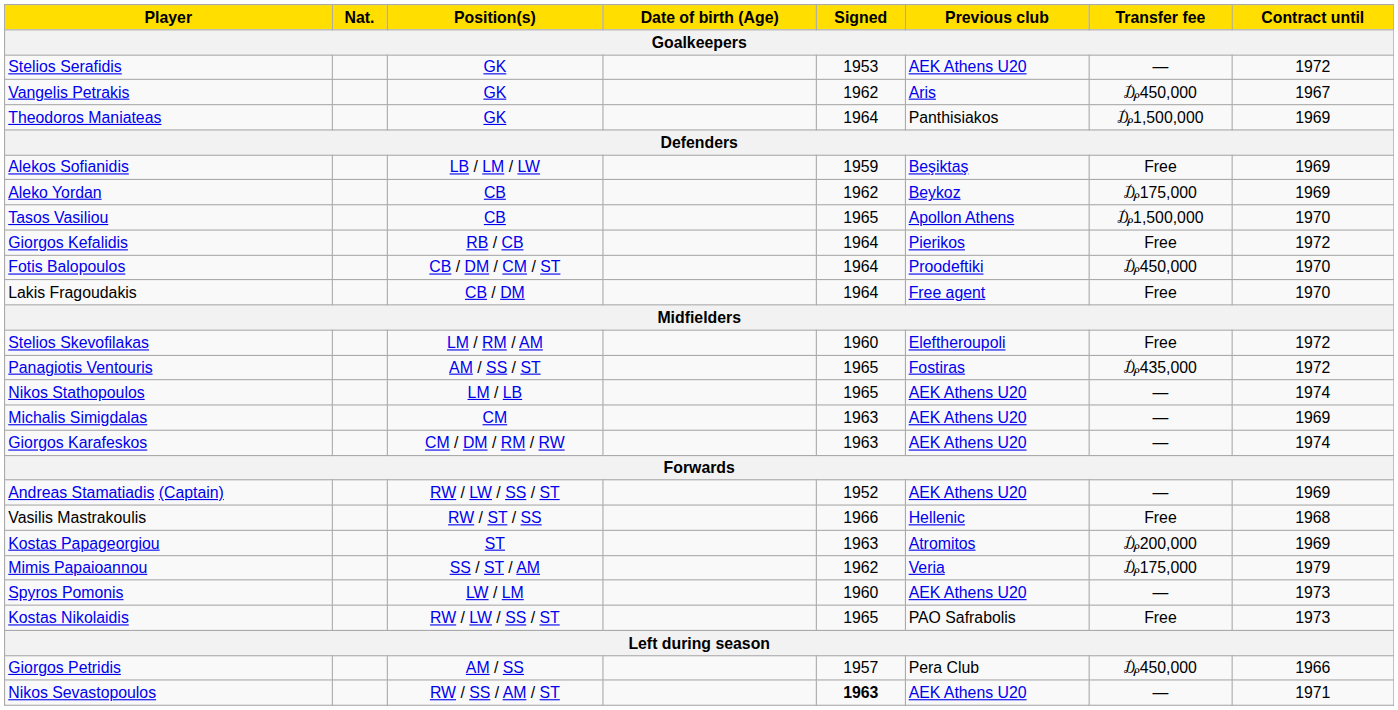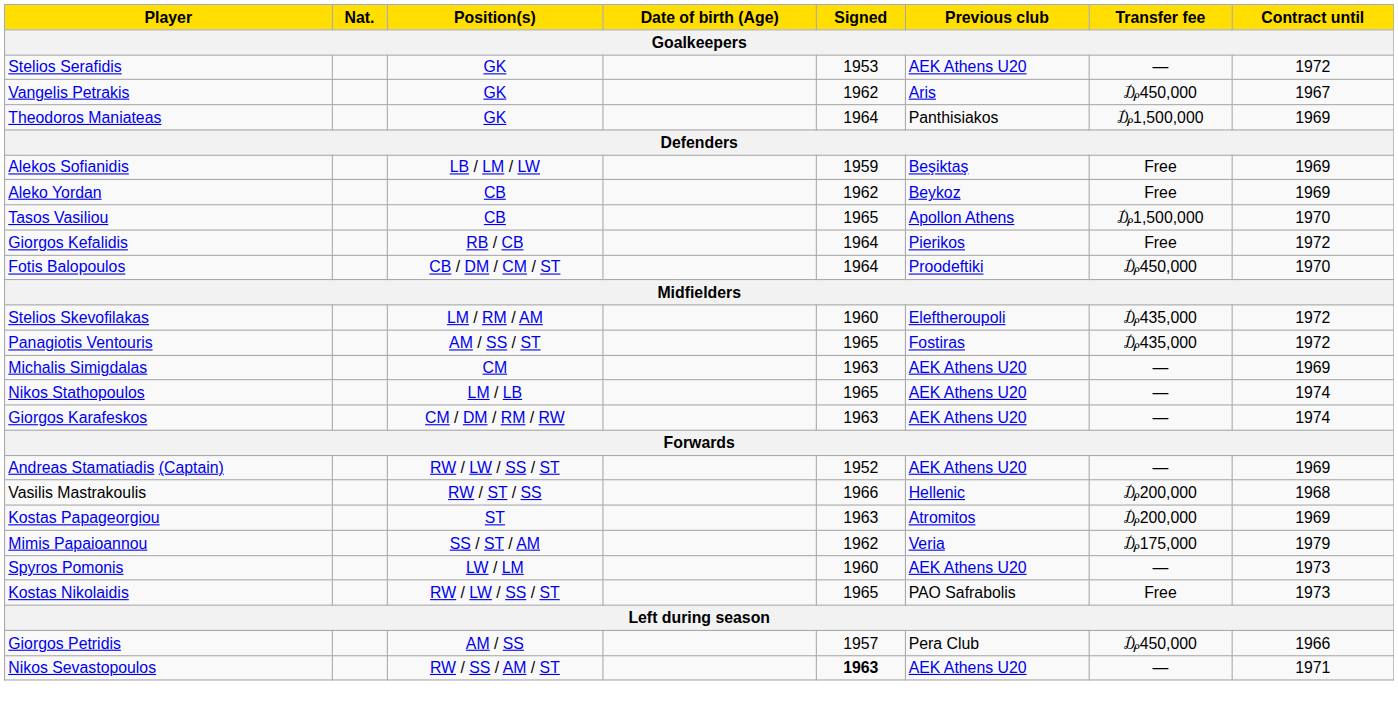(1160, 193) ₯175,000 -> (1160, 193) Free
- row: (73, 293)
(1160, 343) Free -> (1160, 318) ₯435,000
rows swapped: (76, 393) <-> (78, 418)
(1160, 518) Free -> (1160, 493) ₯200,000
